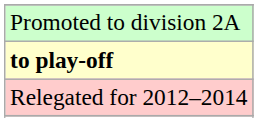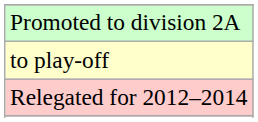(62, 60) bold -> (60, 60) normal
